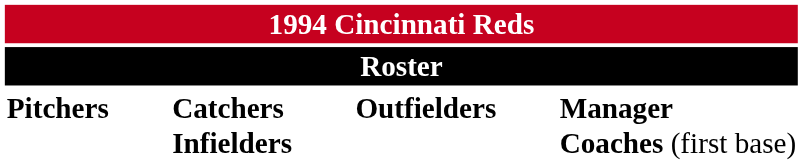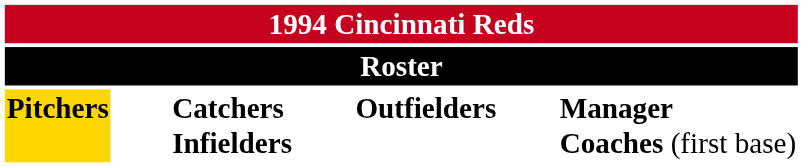(58, 108) no background -> (58, 108) gold background
